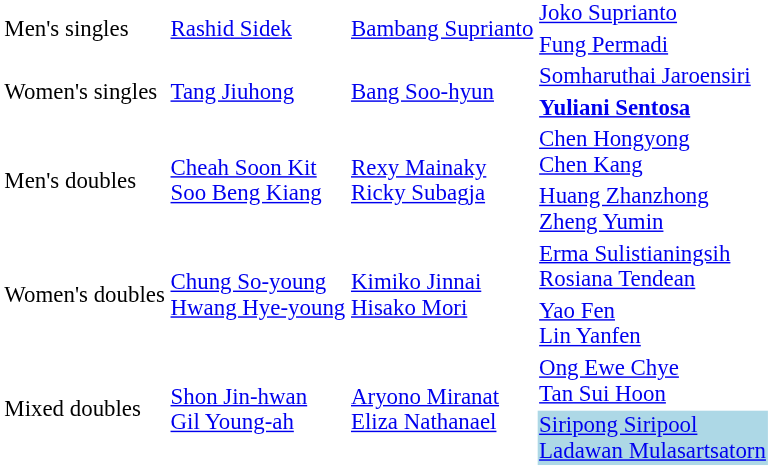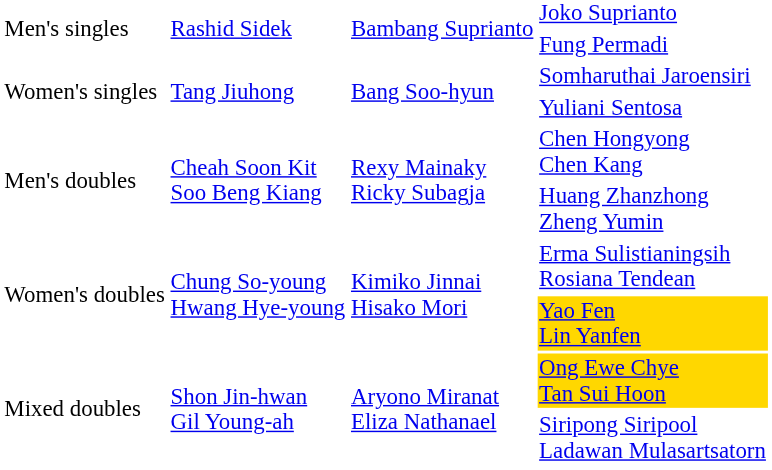(615, 107) bold -> (611, 107) normal
(590, 323) no background -> (590, 323) gold background
(609, 380) no background -> (609, 380) gold background
(653, 437) lightblue background -> (653, 437) no background
